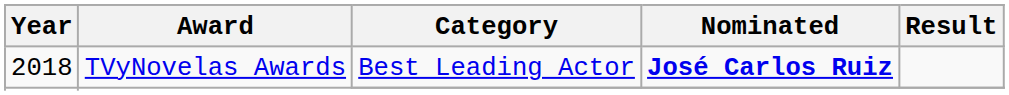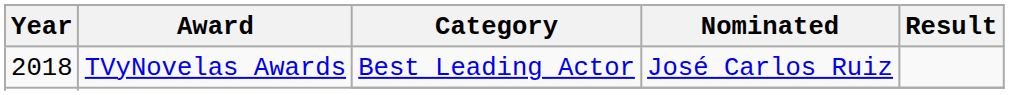(770, 68) bold -> (770, 68) normal
